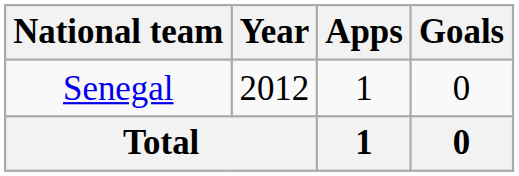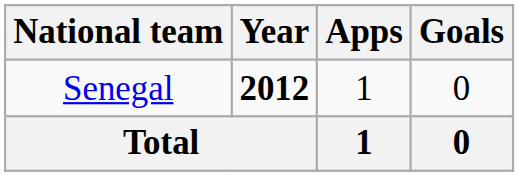(274, 87) normal -> (274, 87) bold
